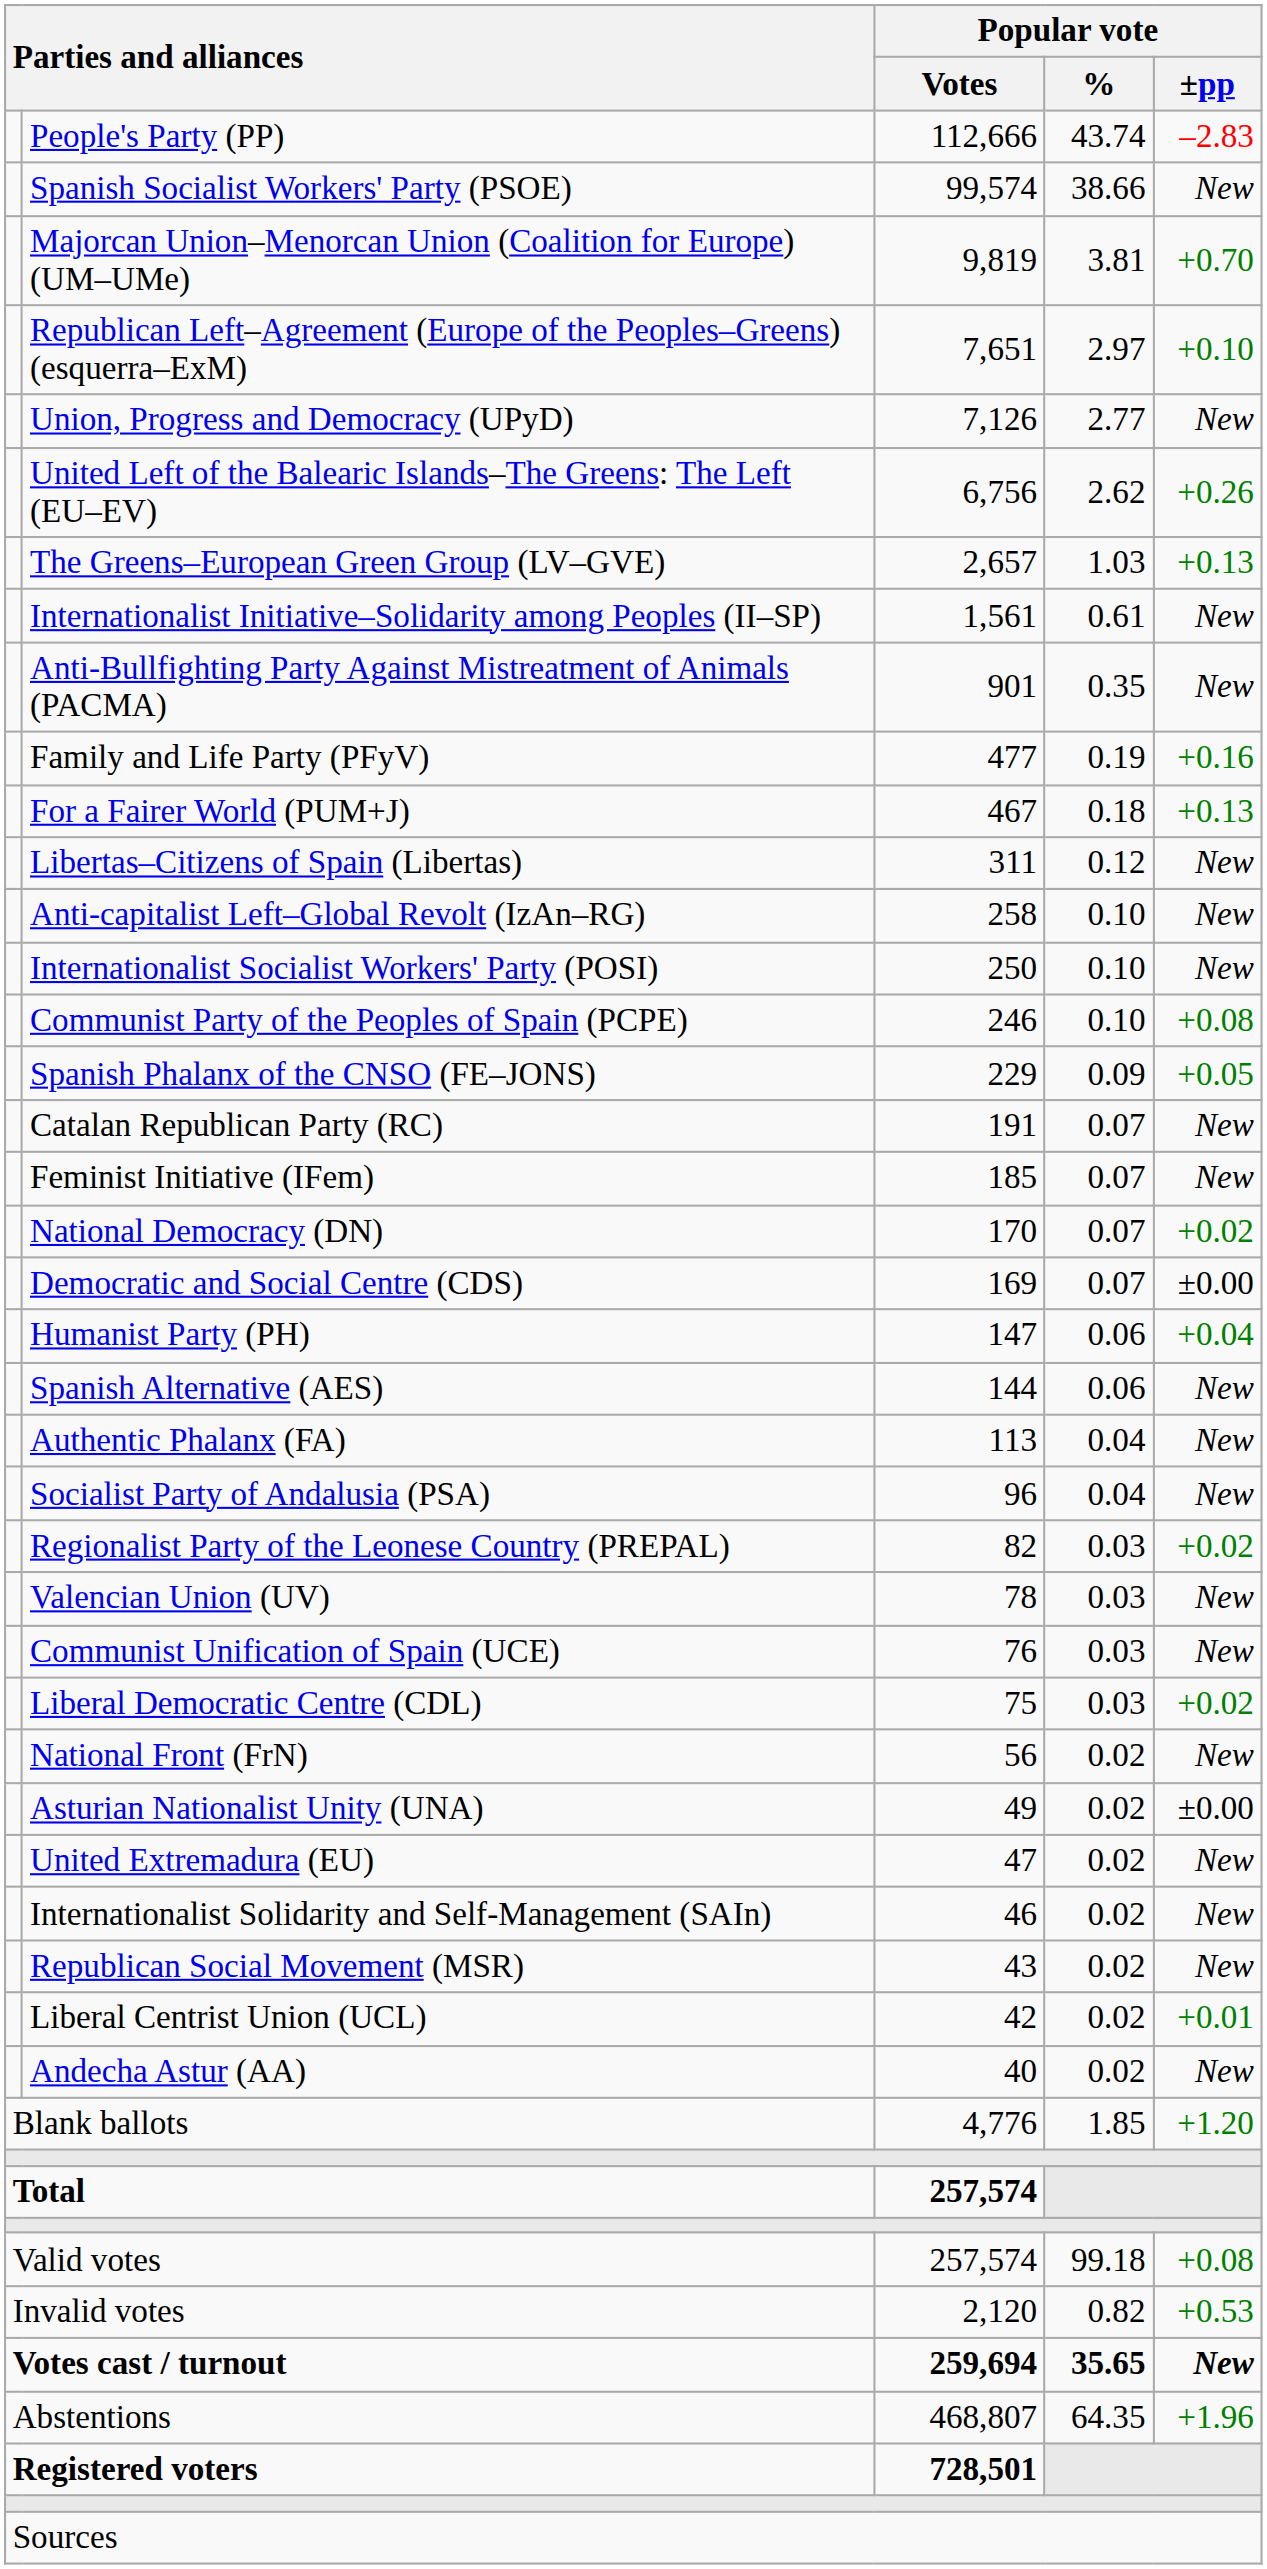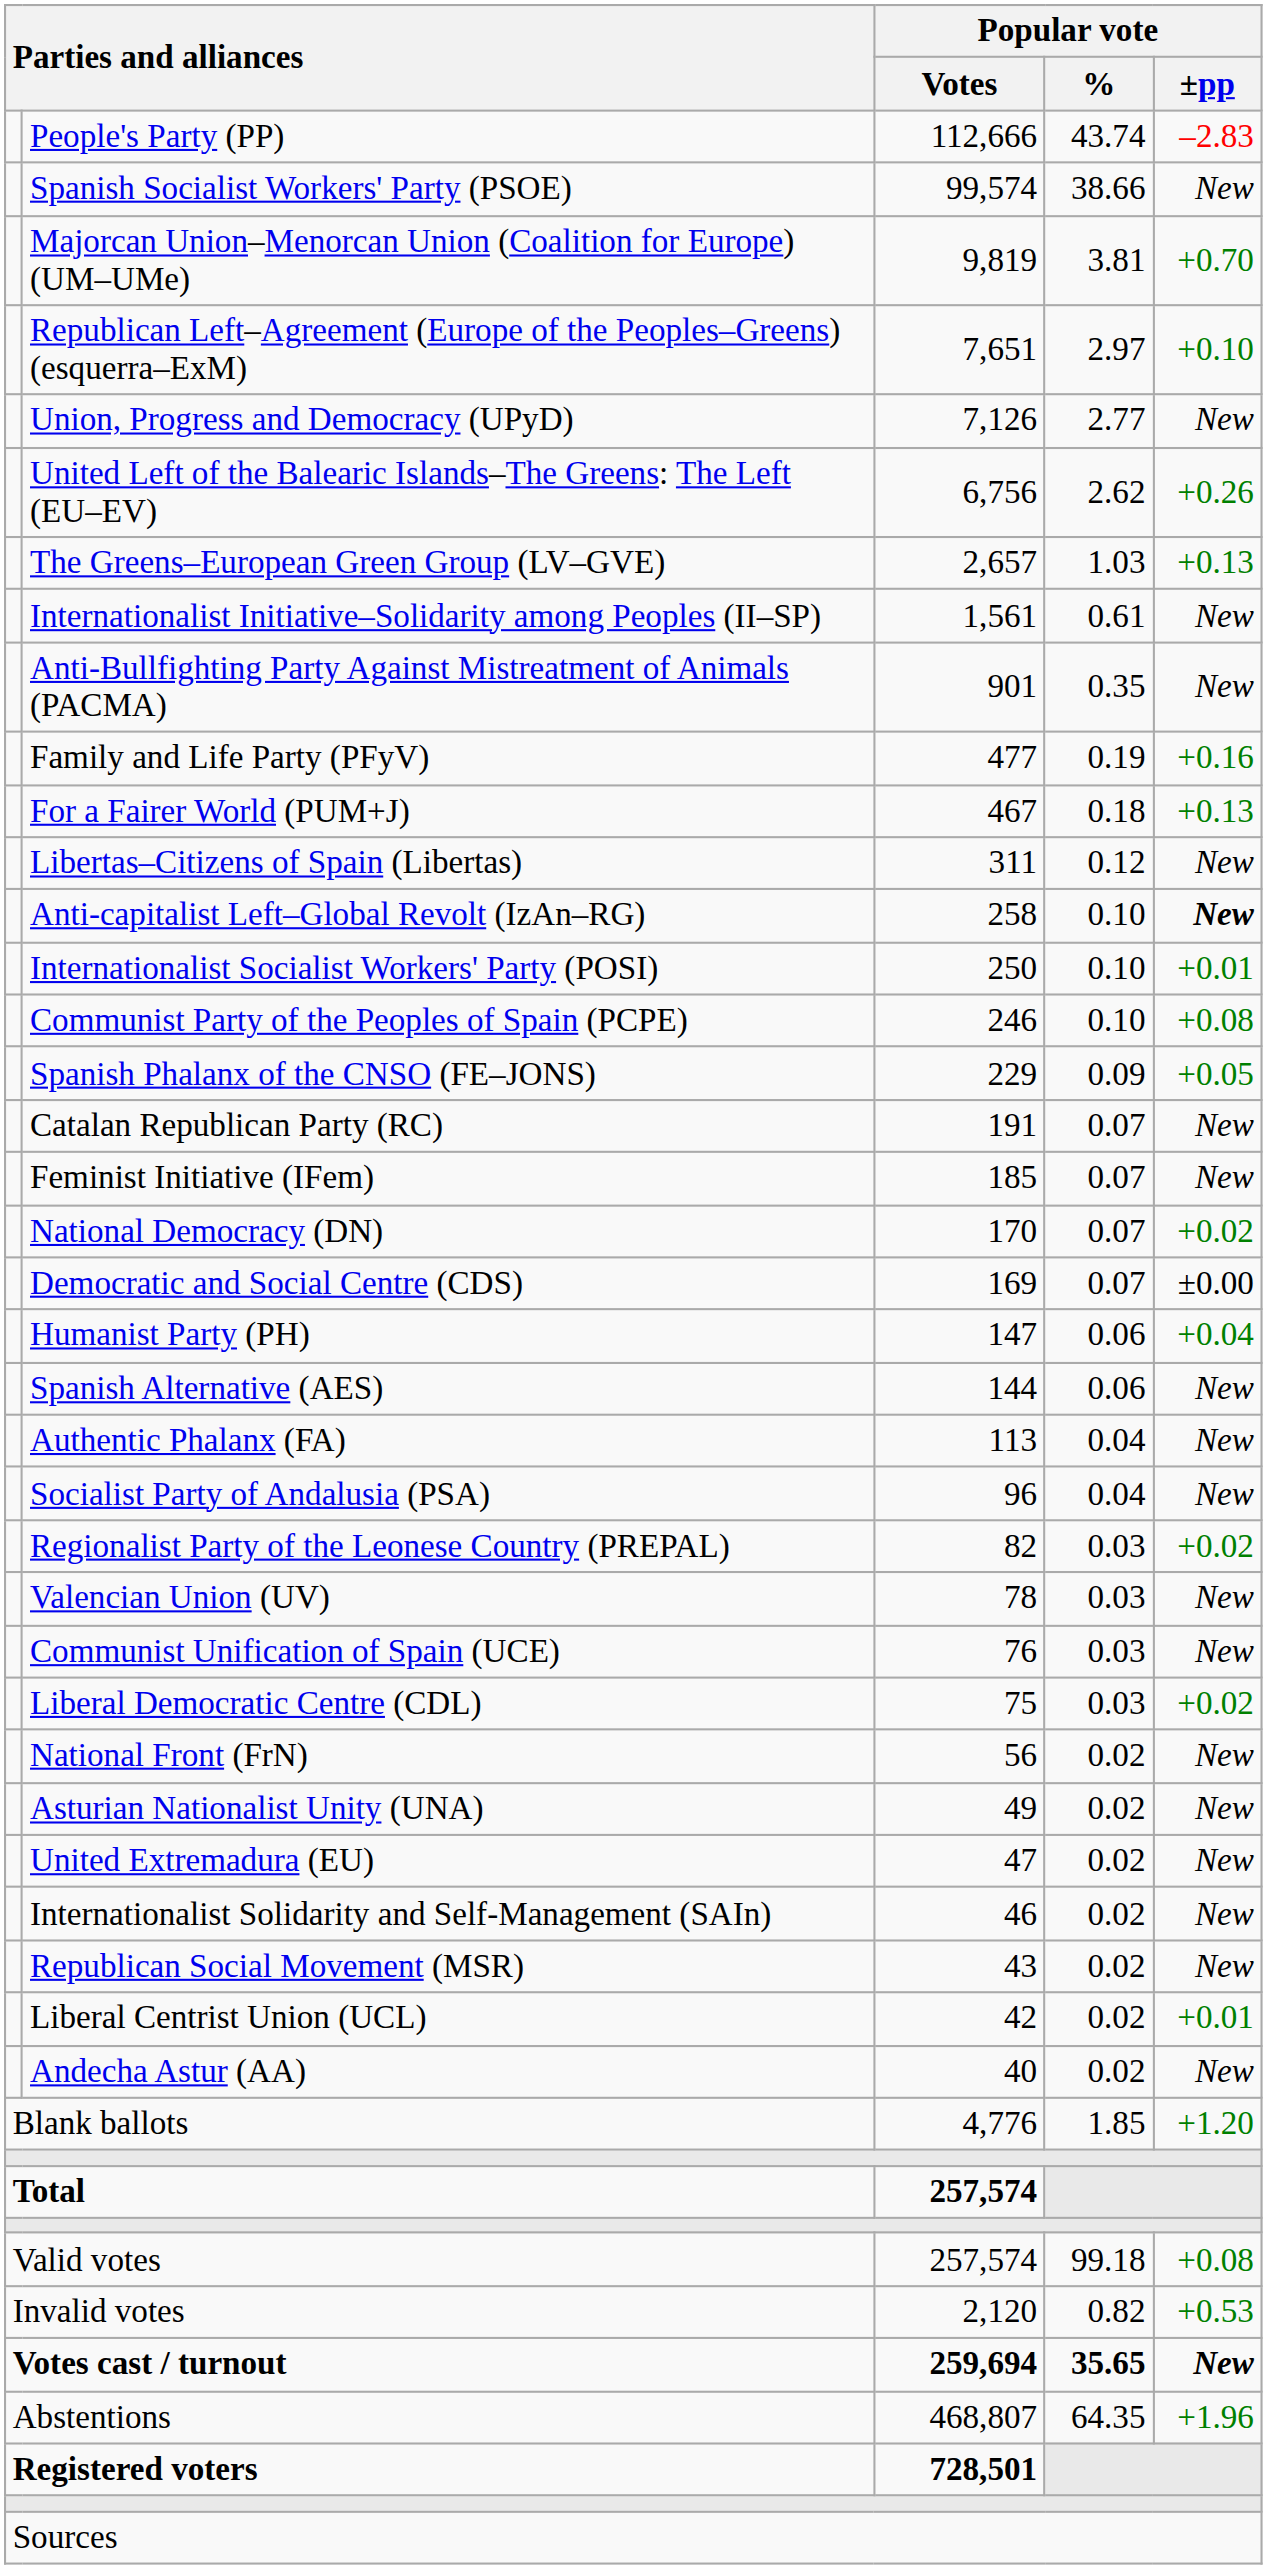(1224, 915) normal -> (1224, 915) bold
(1224, 967) New -> (1216, 967) +0.01
(1216, 1808) ±0.00 -> (1224, 1808) New
